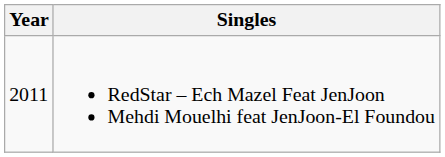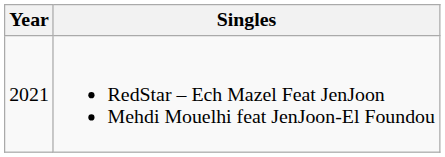(29, 93) 2011 -> (29, 93) 2021
